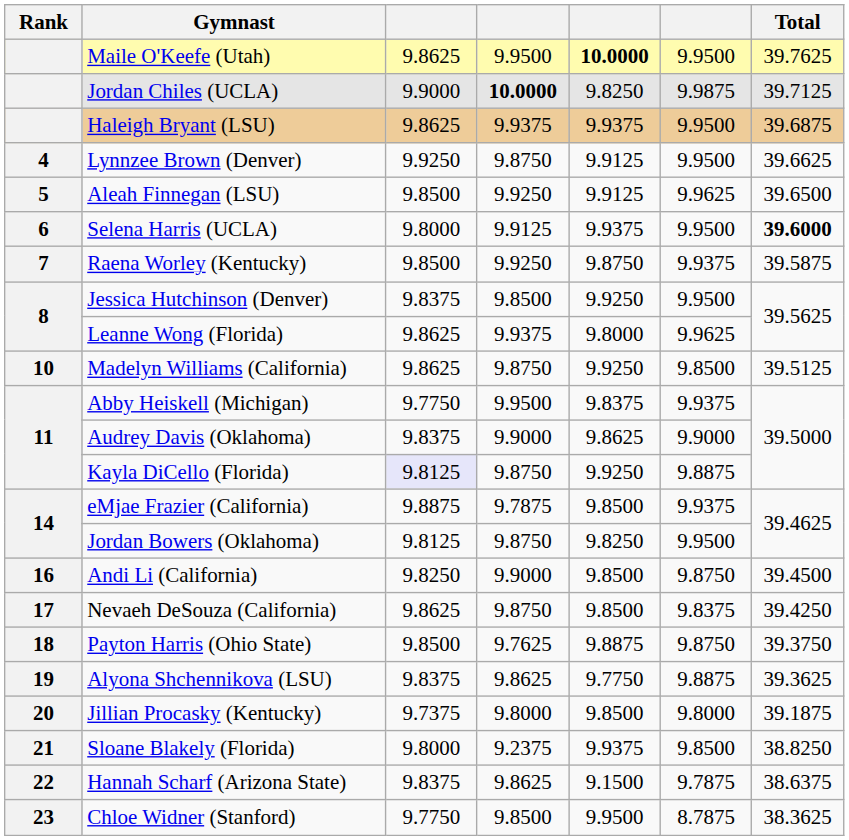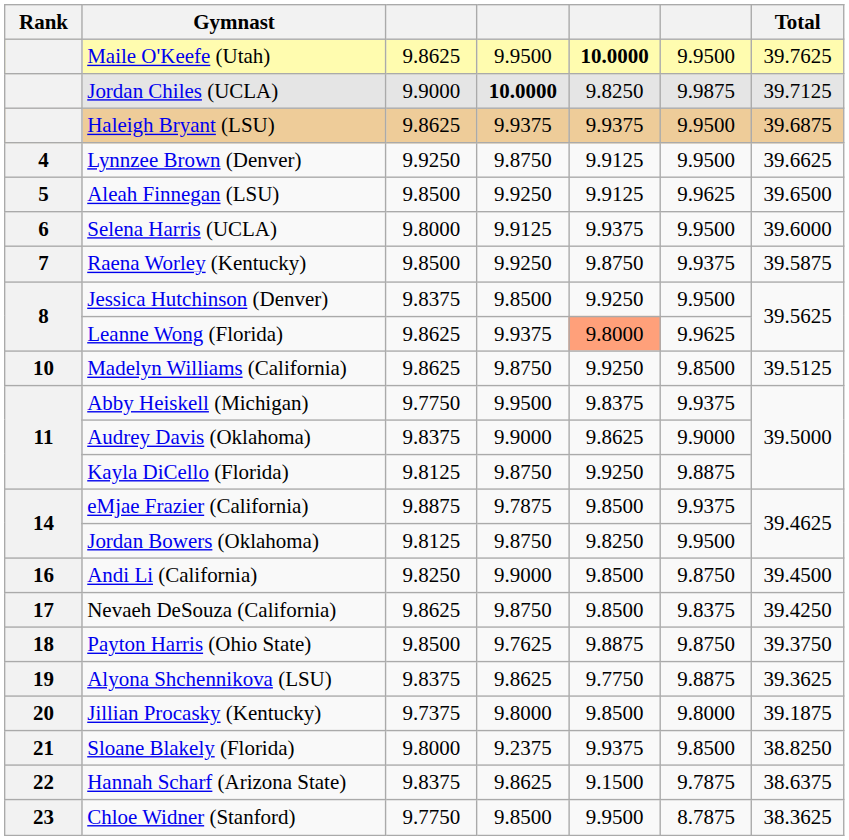(798, 229) bold -> (798, 229) normal
(615, 333) no background -> (615, 333) lightsalmon background
(431, 471) lavender background -> (431, 471) no background
